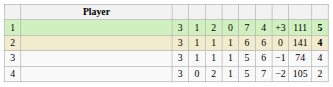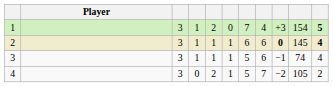(300, 27) 111 -> (300, 27) 154
(280, 43) normal -> (280, 43) bold
(300, 43) 141 -> (300, 43) 145
